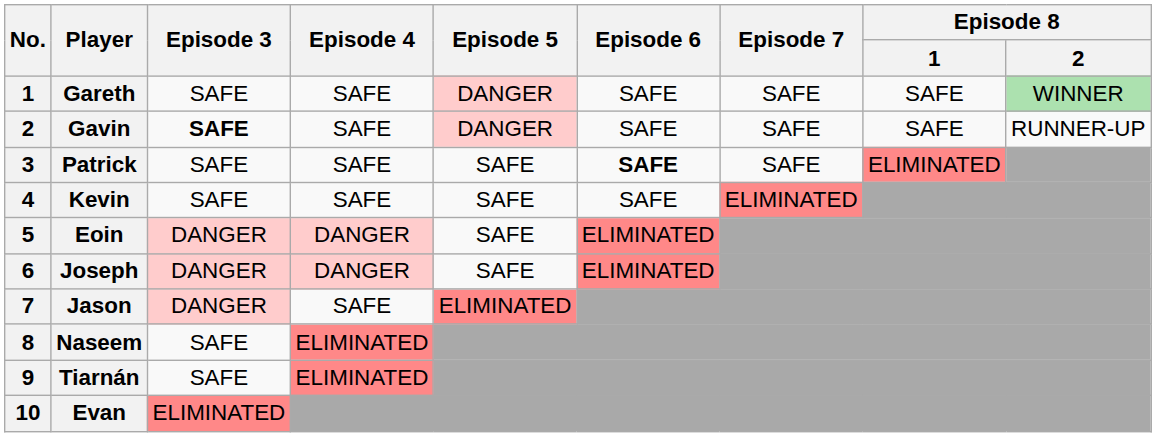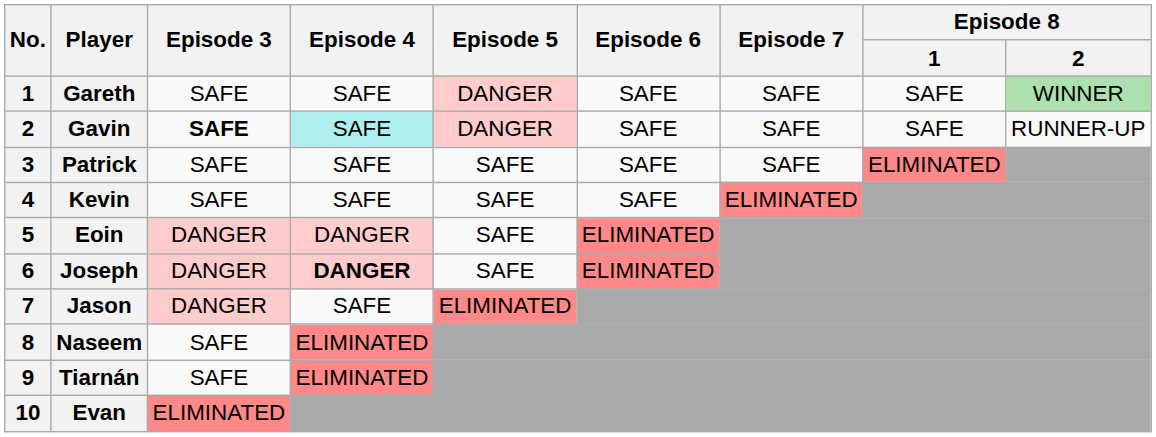(362, 128) no background -> (362, 128) paleturquoise background
(648, 164) bold -> (648, 164) normal
(362, 270) normal -> (362, 270) bold
